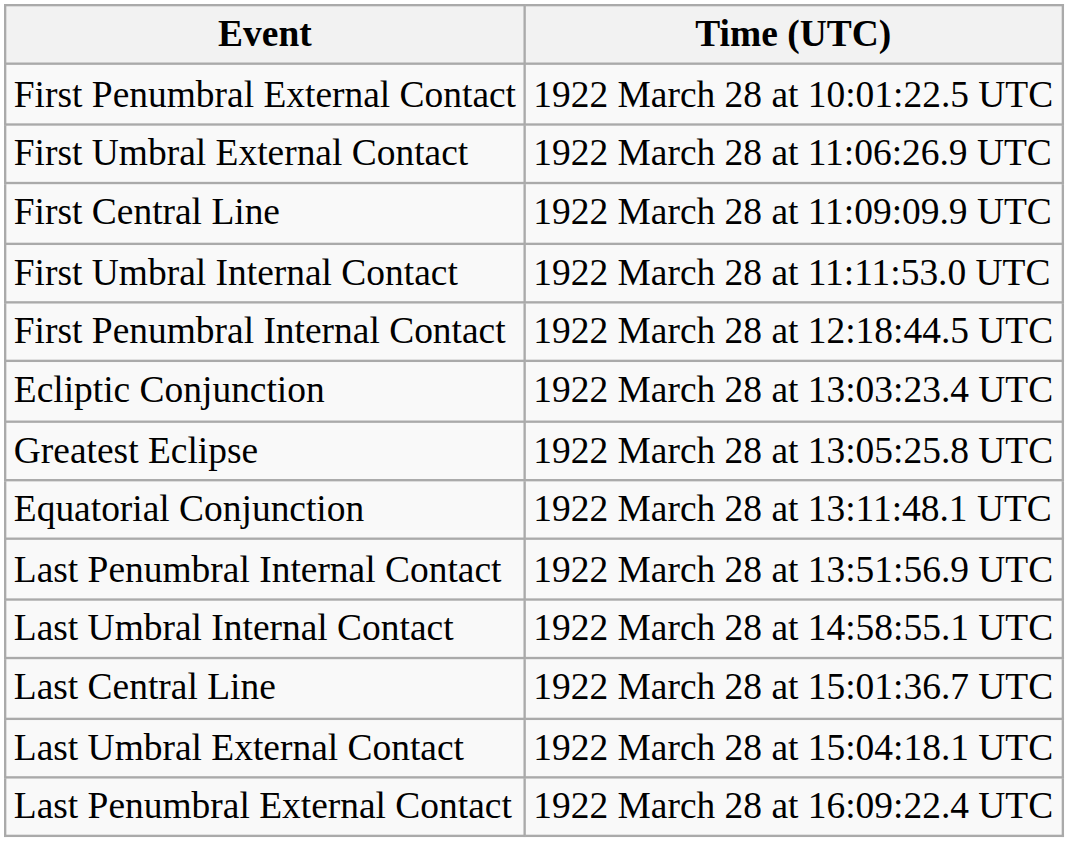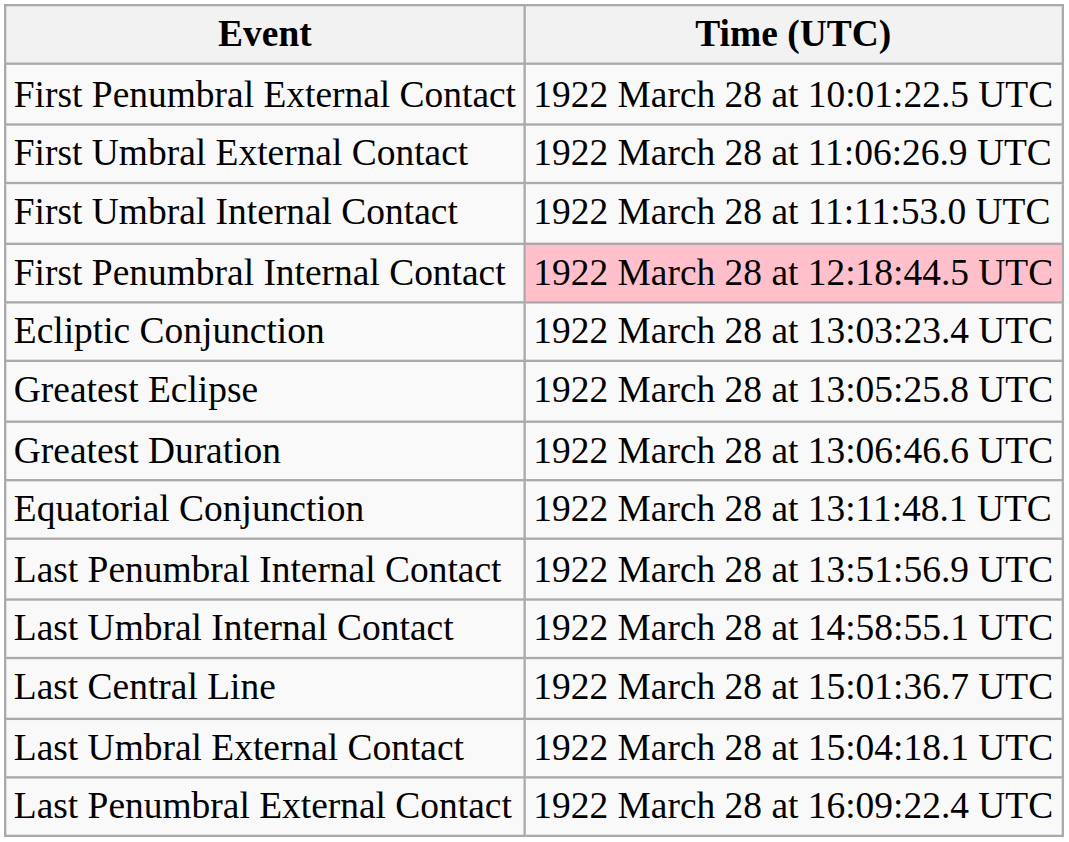- row: (147, 212)
(793, 331) no background -> (793, 271) pink background
+ row: (147, 449)
